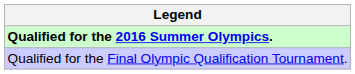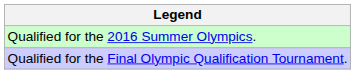(140, 36) bold -> (132, 36) normal
